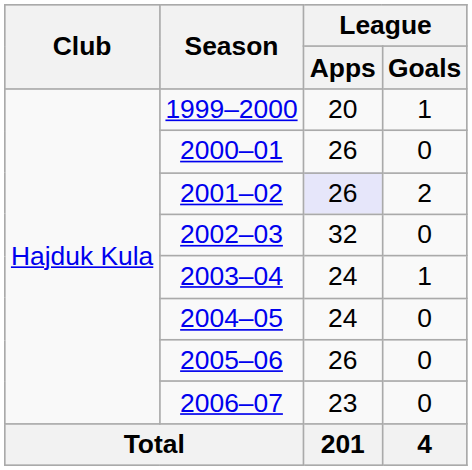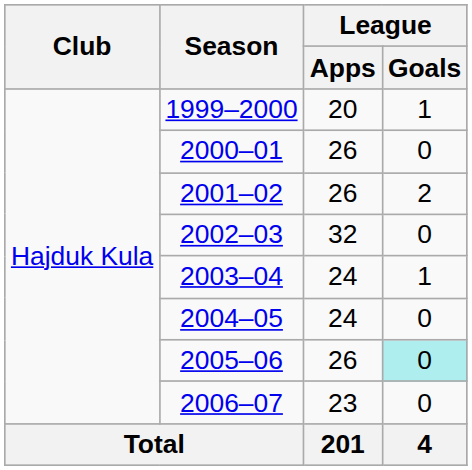(343, 192) lavender background -> (343, 192) no background
(425, 360) no background -> (425, 360) paleturquoise background
